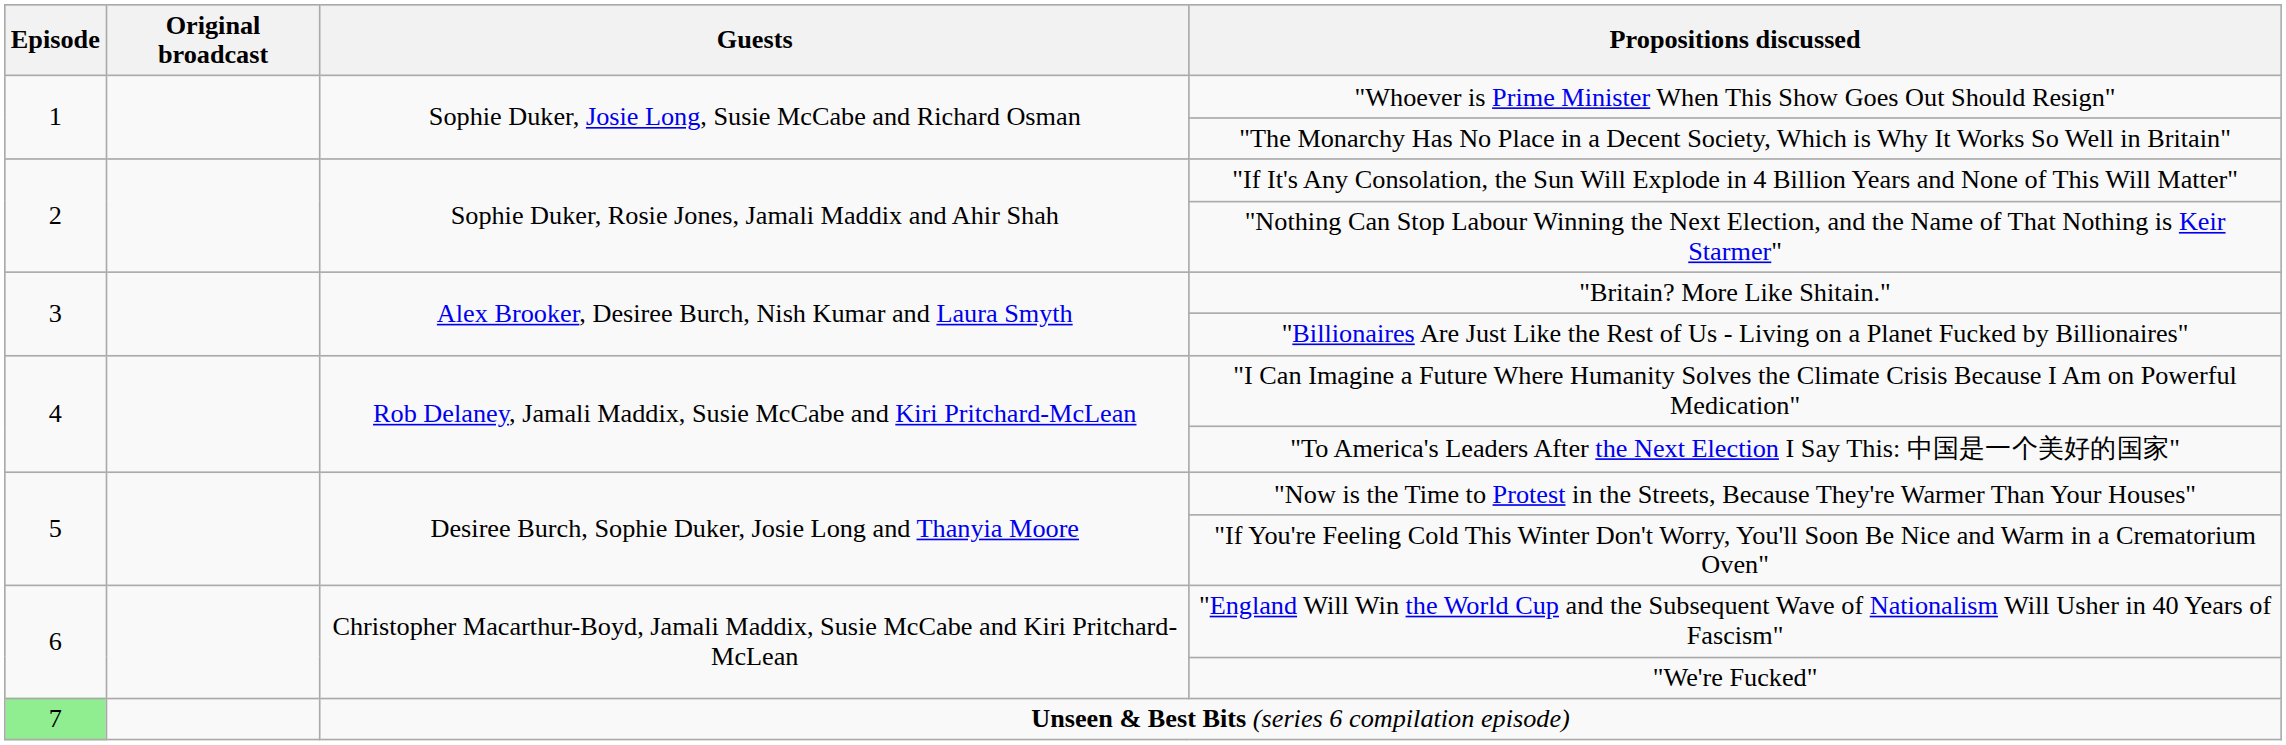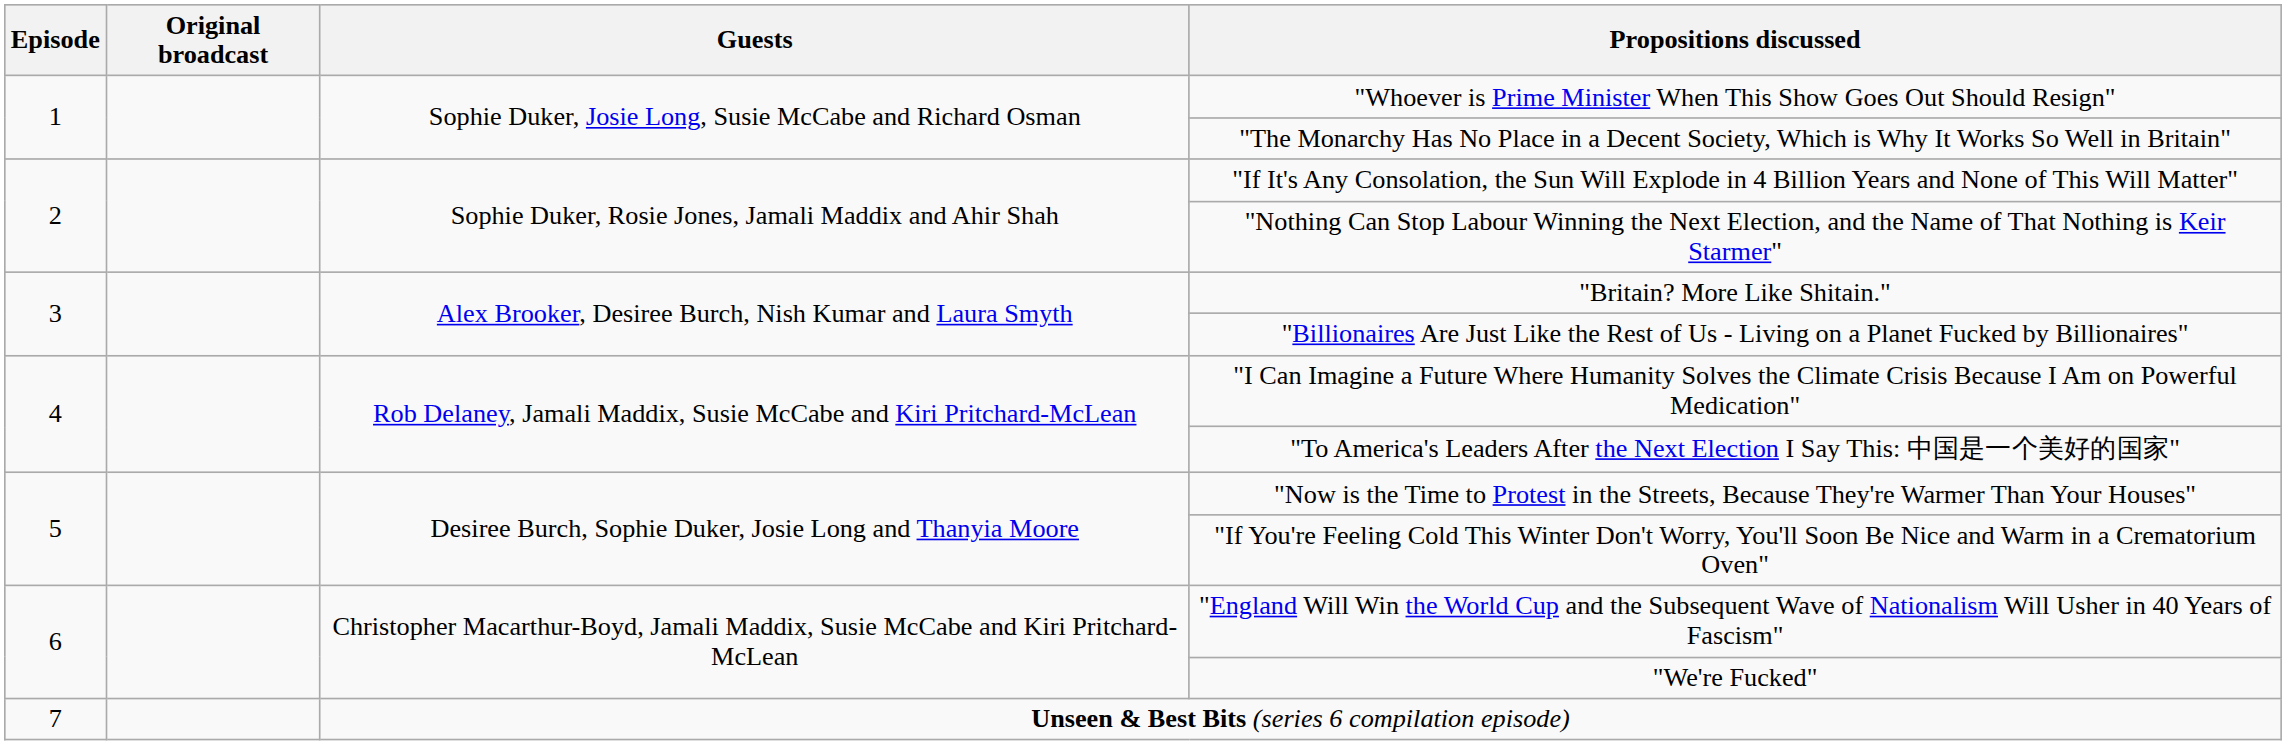(55, 718) lightgreen background -> (55, 718) no background
